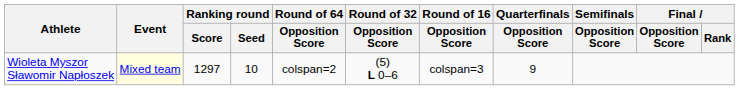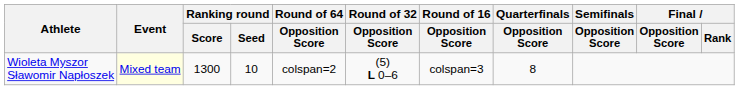(207, 69) 1297 -> (207, 69) 1300
(533, 69) 9 -> (533, 69) 8
